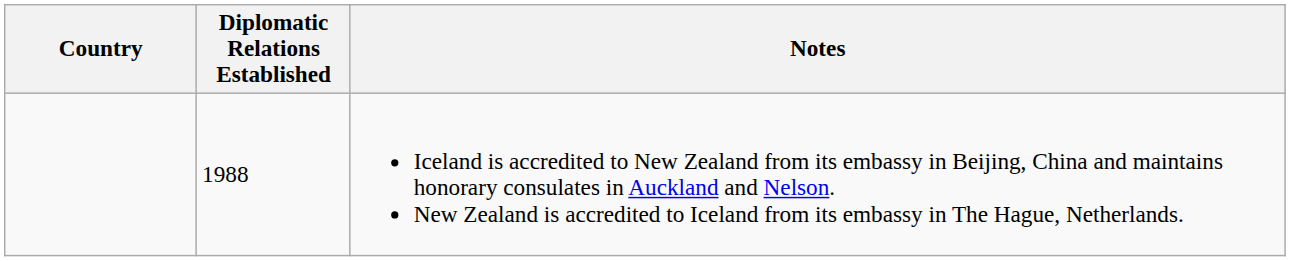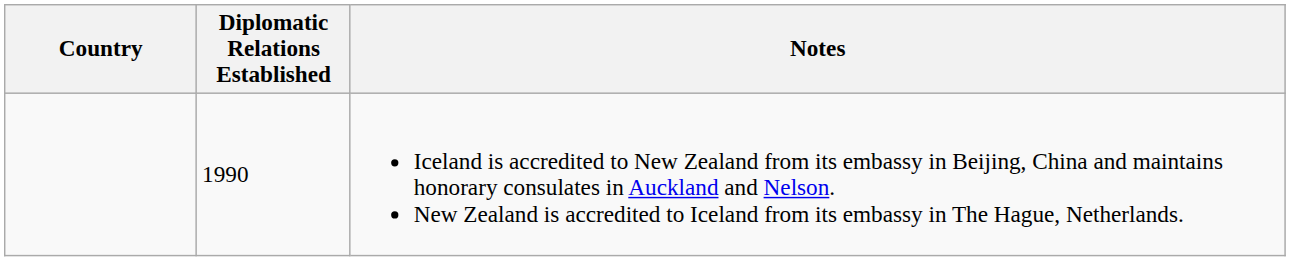(225, 174) 1988 -> (225, 174) 1990
